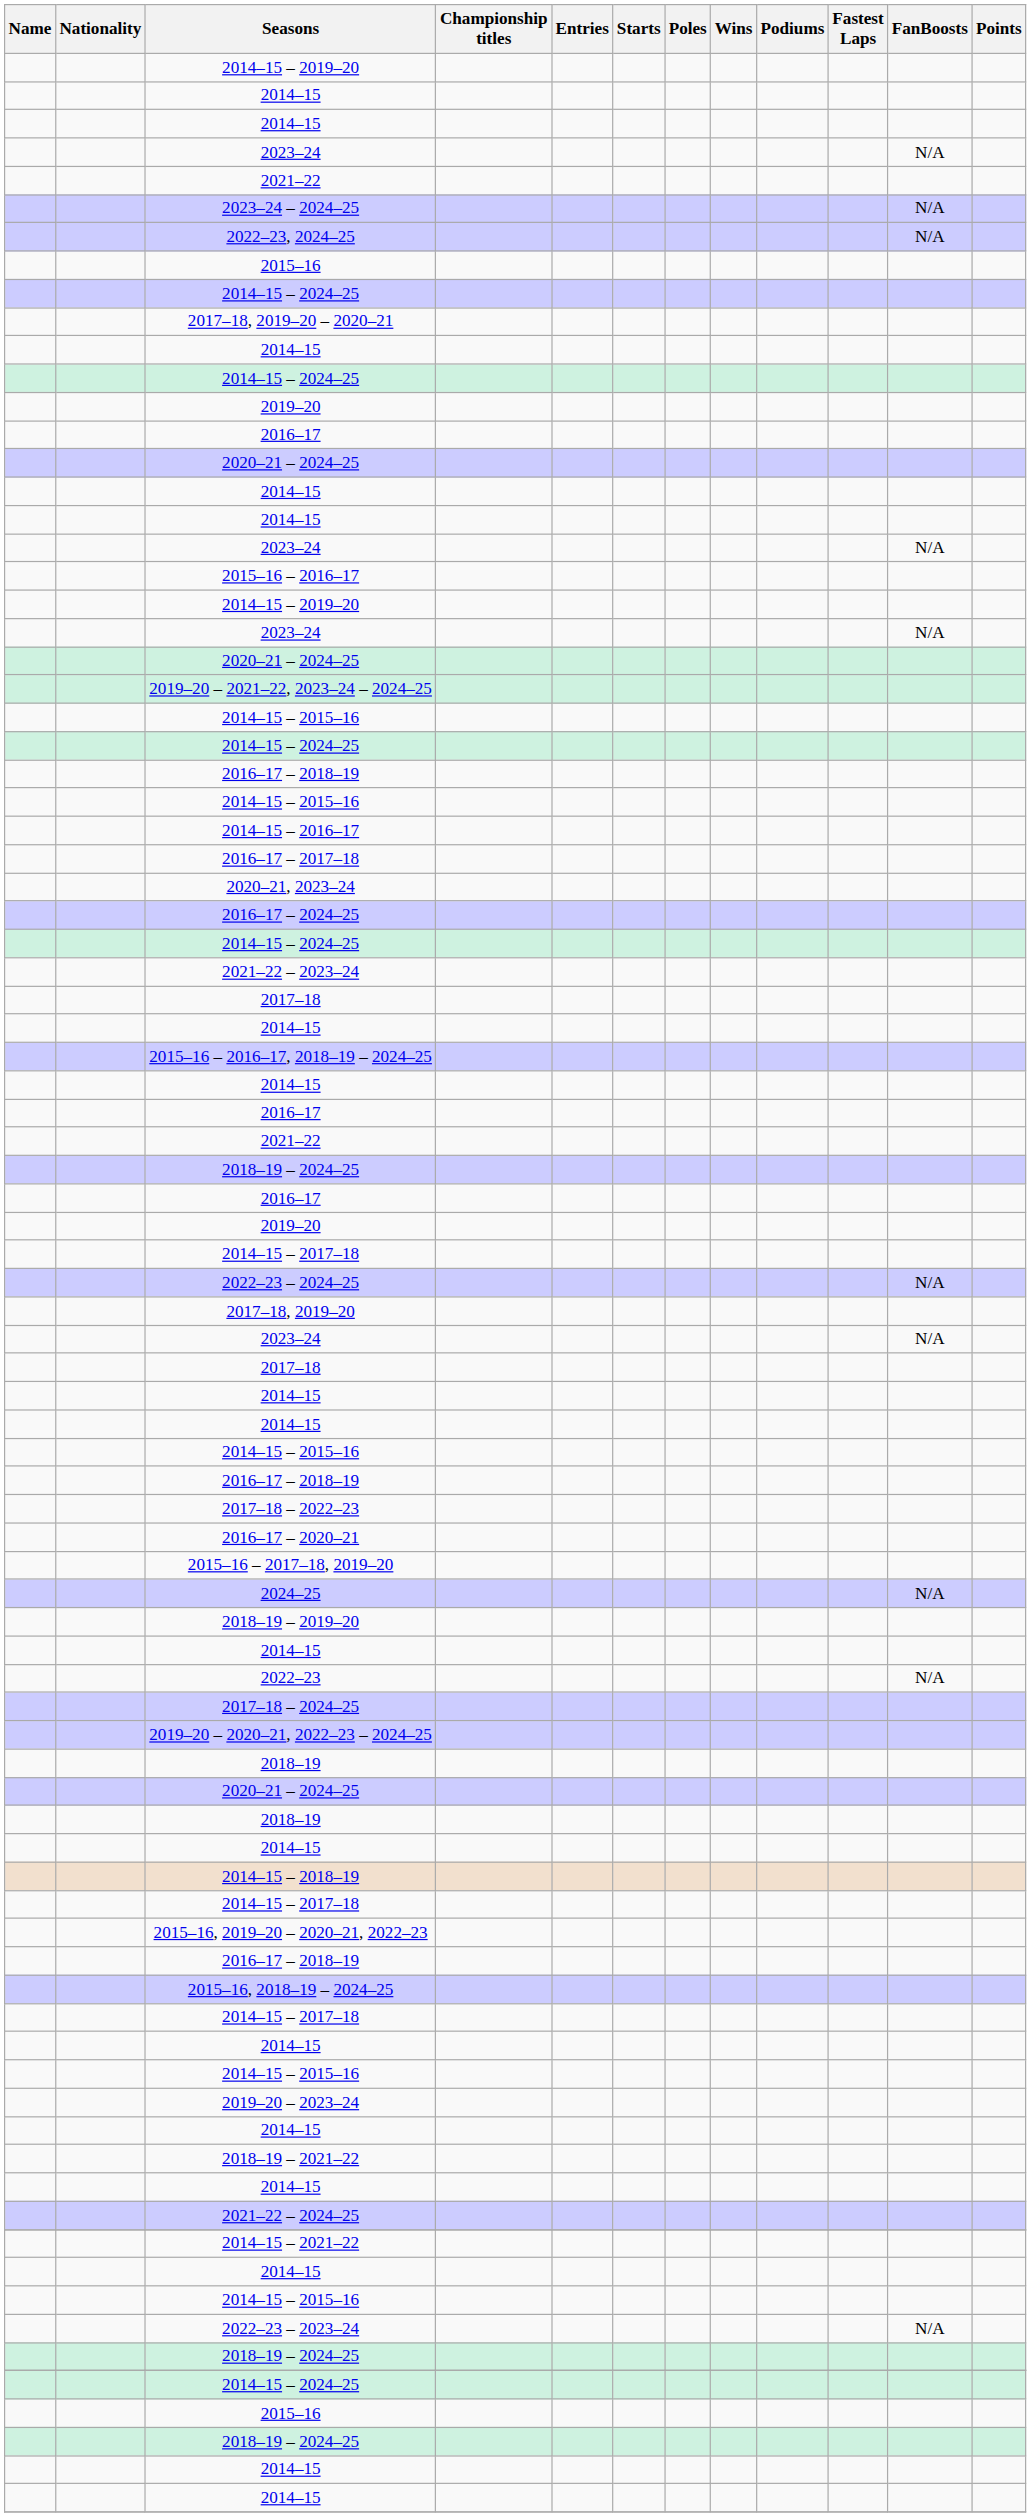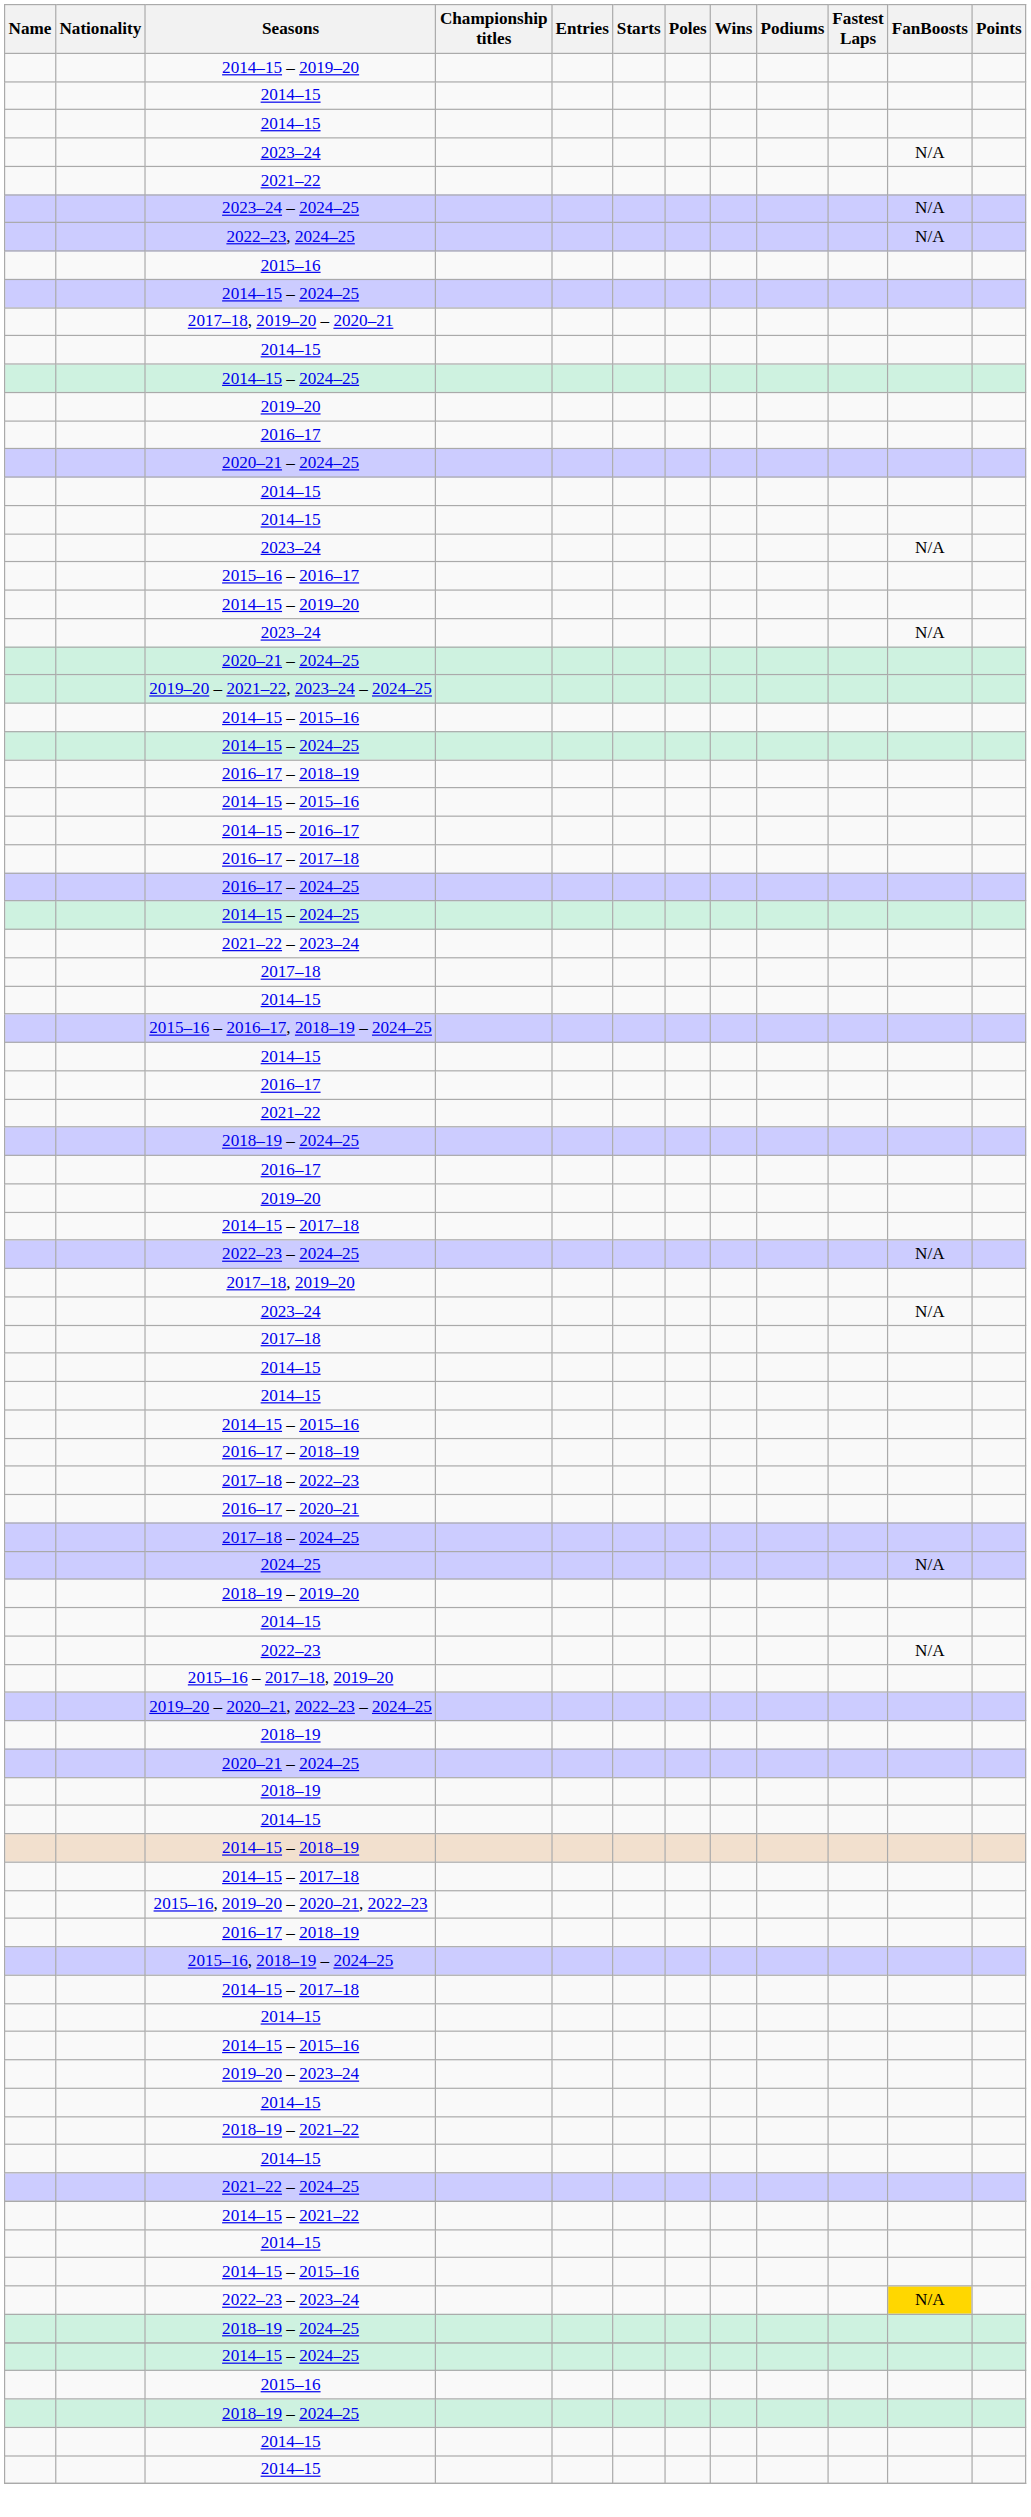- row: (30, 887)
rows swapped: (30, 1566) <-> (30, 1707)
(930, 2328) no background -> (930, 2300) gold background
